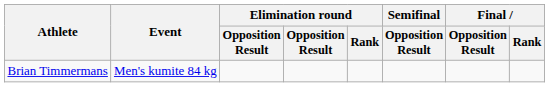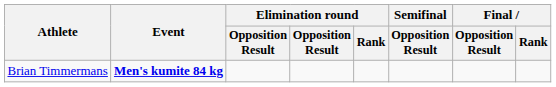(165, 71) normal -> (168, 71) bold
